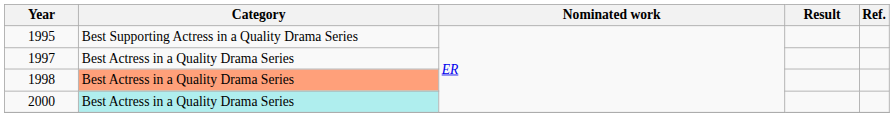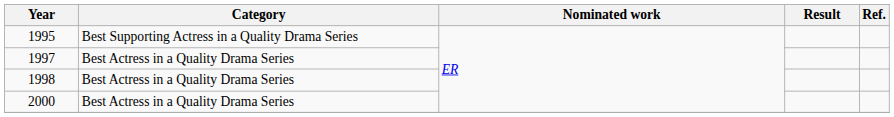(188, 79) lightsalmon background -> (188, 79) no background
(188, 101) paleturquoise background -> (188, 101) no background
